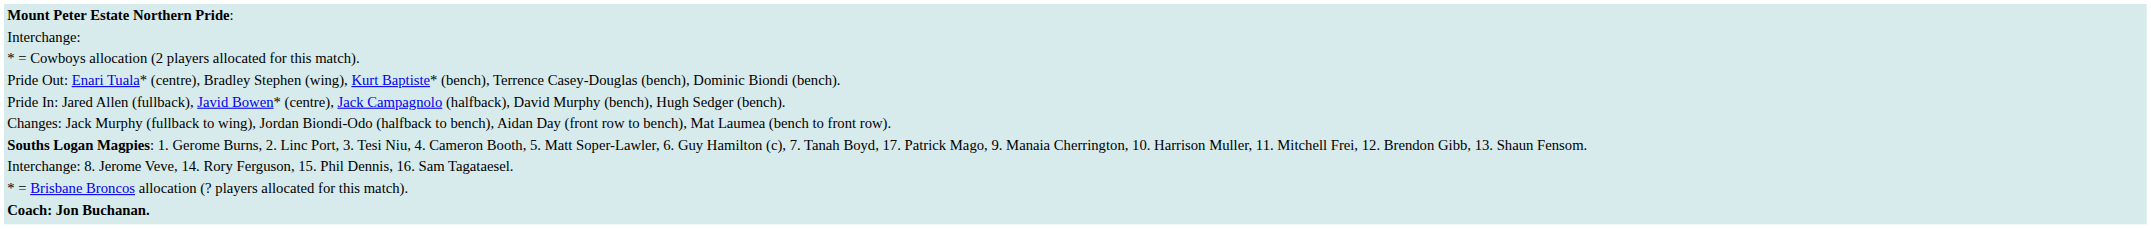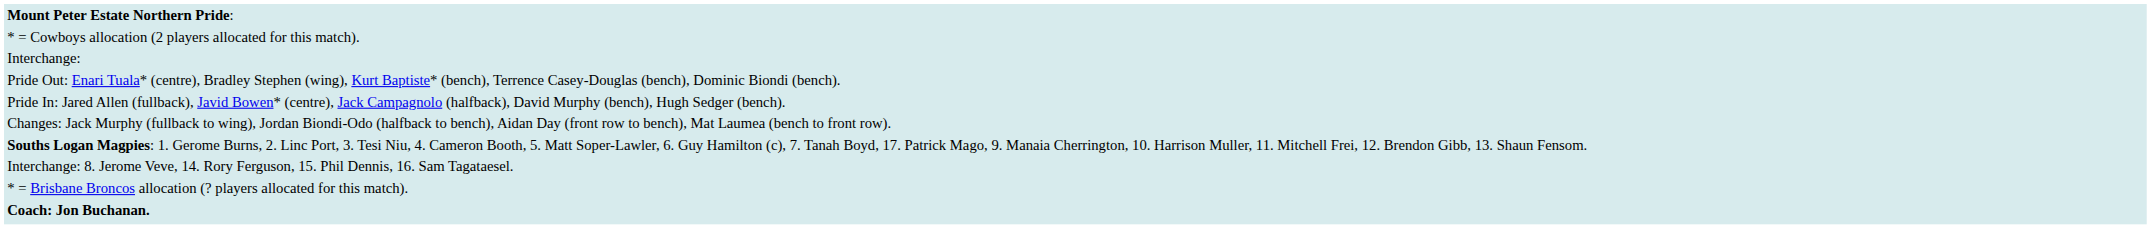(44, 37) Interchange: -> (183, 37) * = Cowboys allocation (2 players allocated for this match).
(183, 59) * = Cowboys allocation (2 players allocated for this match). -> (44, 59) Interchange:
